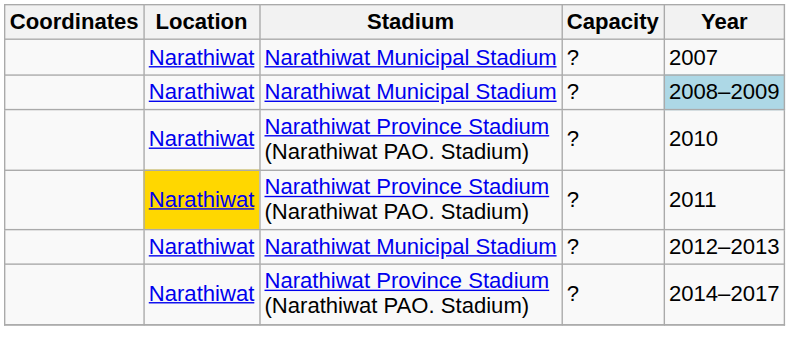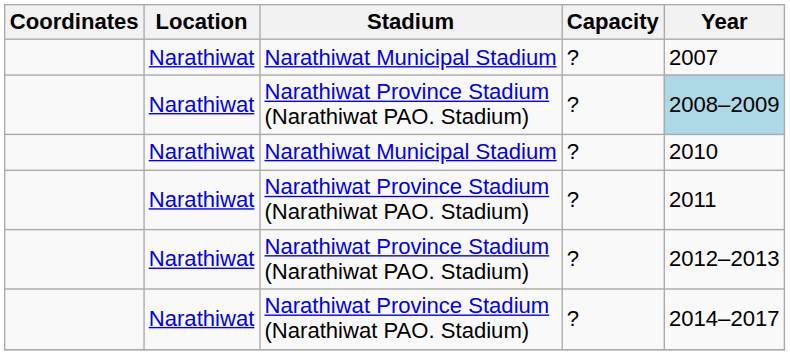(411, 92) Narathiwat Municipal Stadium -> (407, 104) Narathiwat Province Stadium (Narathiwat PAO. Stadium)
(407, 139) Narathiwat Province Stadium (Narathiwat PAO. Stadium) -> (411, 151) Narathiwat Municipal Stadium
(202, 199) gold background -> (202, 199) no background
(411, 246) Narathiwat Municipal Stadium -> (407, 259) Narathiwat Province Stadium (Narathiwat PAO. Stadium)
